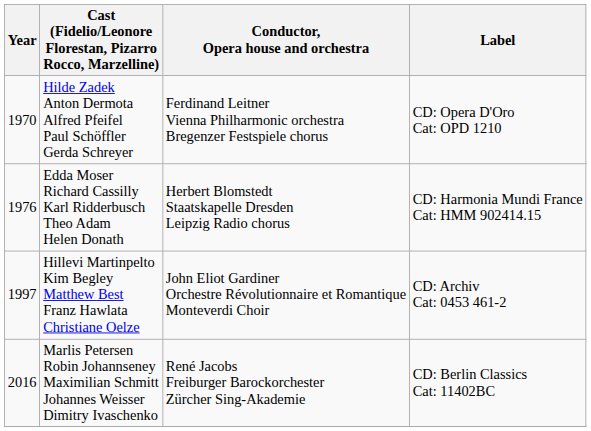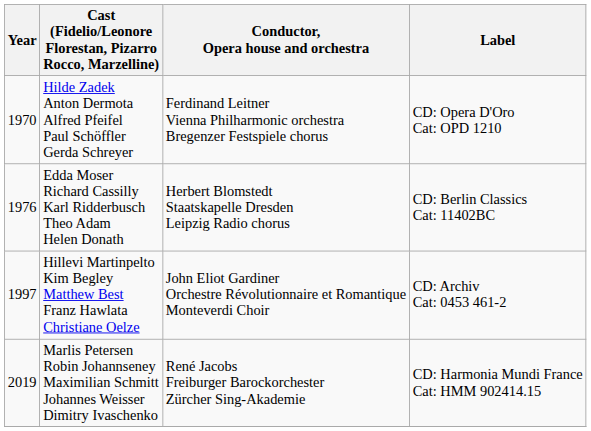(498, 207) CD: Harmonia Mundi France Cat: HMM 902414.15 -> (470, 207) CD: Berlin Classics Cat: 11402BC
(22, 382) 2016 -> (22, 382) 2019
(470, 382) CD: Berlin Classics Cat: 11402BC -> (498, 382) CD: Harmonia Mundi France Cat: HMM 902414.15
